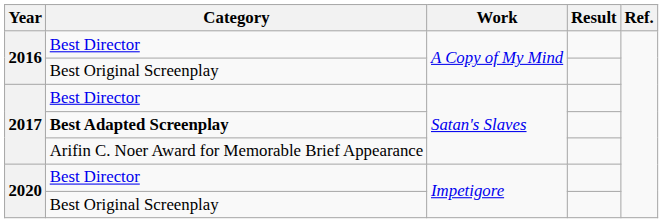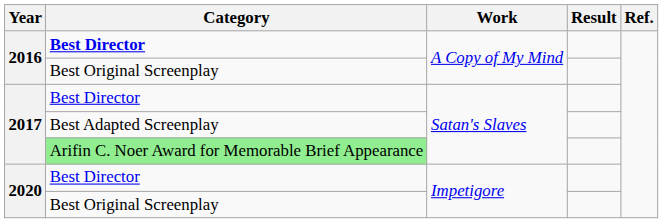(95, 44) normal -> (97, 44) bold
(139, 124) bold -> (134, 124) normal
(237, 151) no background -> (237, 151) lightgreen background
